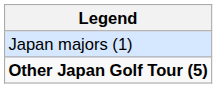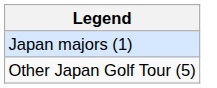(108, 70) bold -> (102, 70) normal
